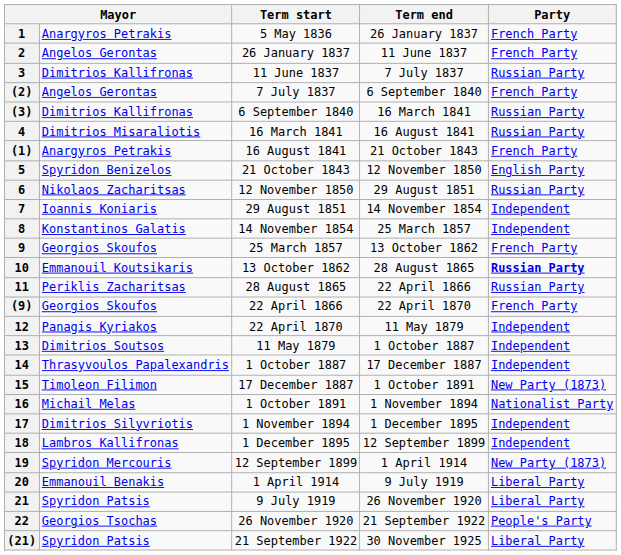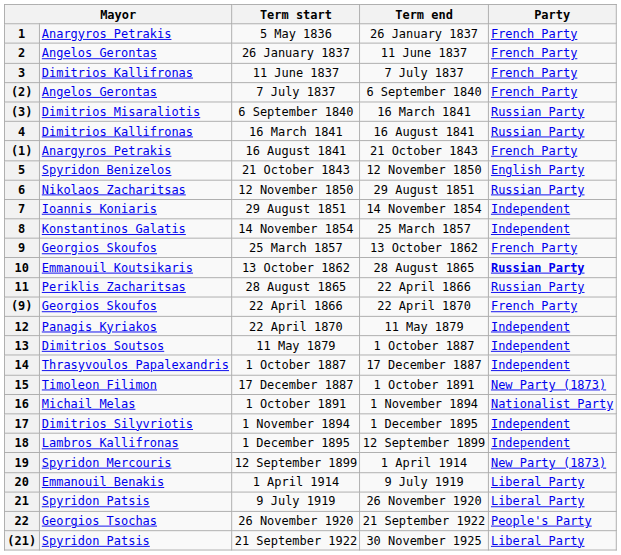(538, 73) Russian Party -> (534, 73) French Party
(117, 112) Dimitrios Kallifronas -> (121, 112) Dimitrios Misaraliotis
(121, 131) Dimitrios Misaraliotis -> (117, 131) Dimitrios Kallifronas
